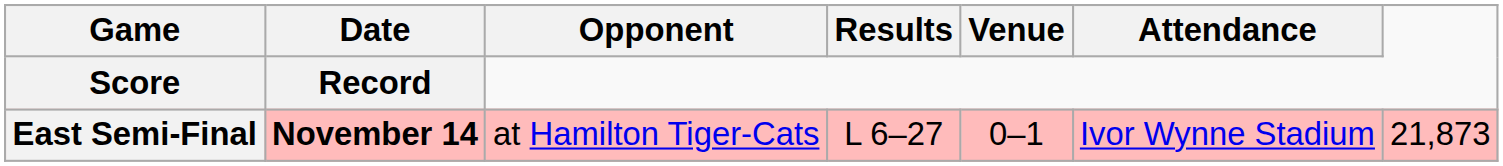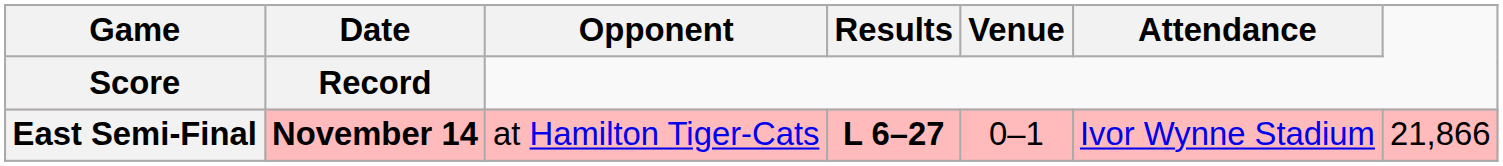(894, 134) normal -> (894, 134) bold
(1440, 134) 21,873 -> (1440, 134) 21,866
